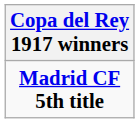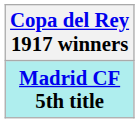(70, 89) no background -> (70, 89) paleturquoise background
